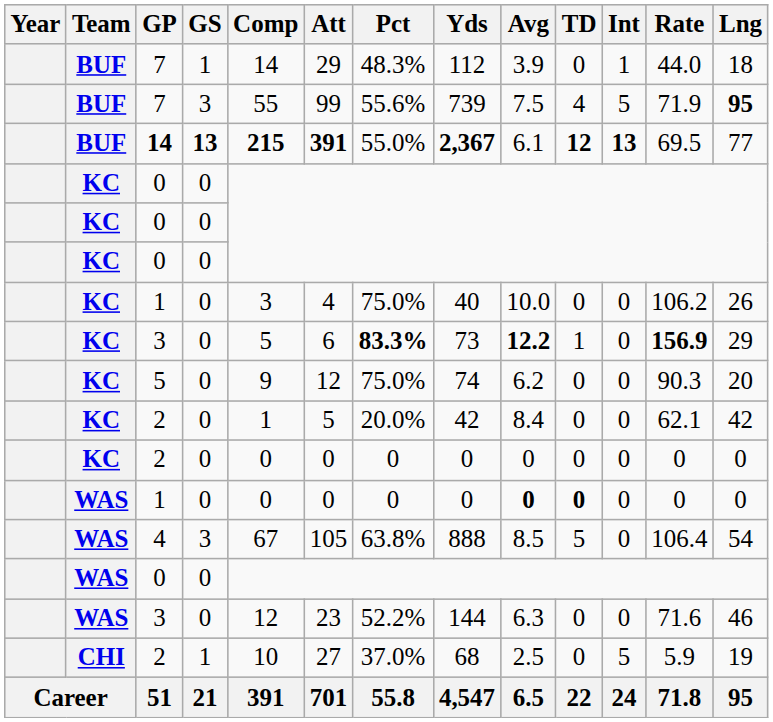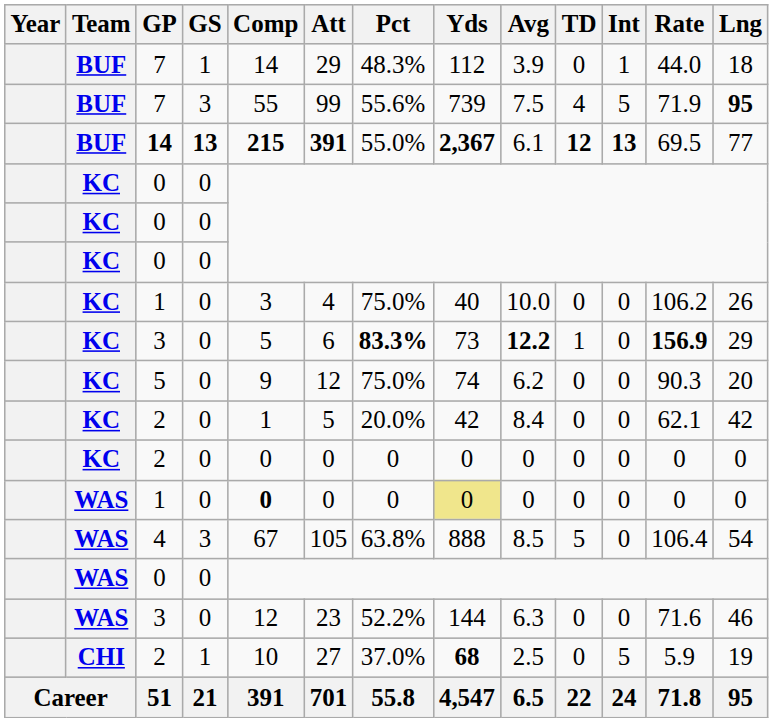(266, 499) normal -> (266, 499) bold
(467, 499) no background -> (467, 499) khaki background
(528, 499) bold -> (528, 499) normal
(579, 499) bold -> (579, 499) normal
(467, 657) normal -> (467, 657) bold
